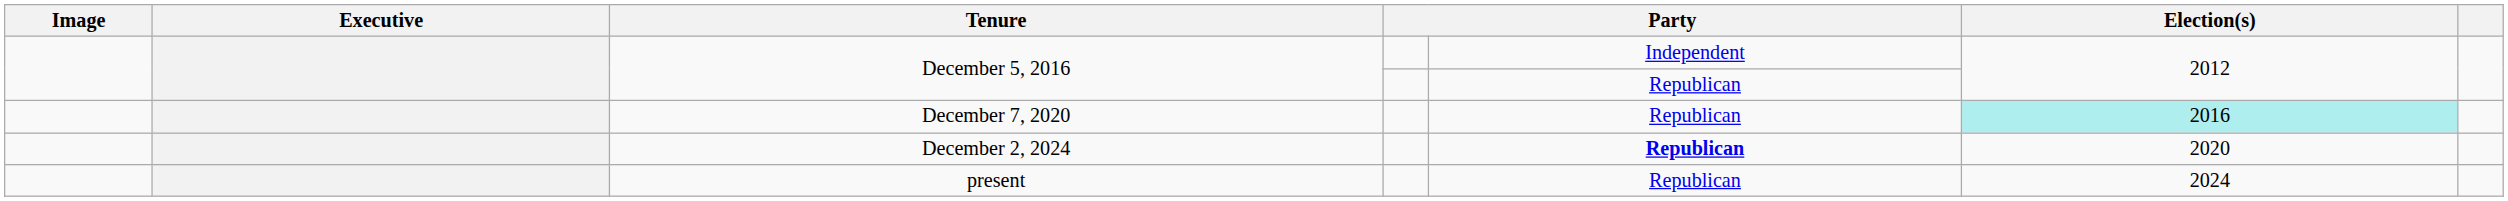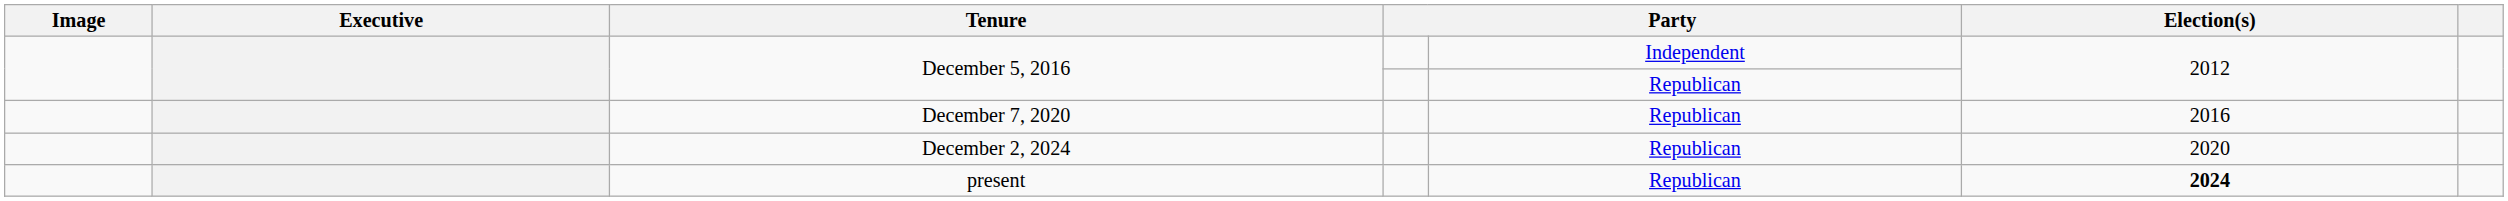(2210, 116) paleturquoise background -> (2210, 116) no background
(1695, 148) bold -> (1695, 148) normal
(2210, 180) normal -> (2210, 180) bold
